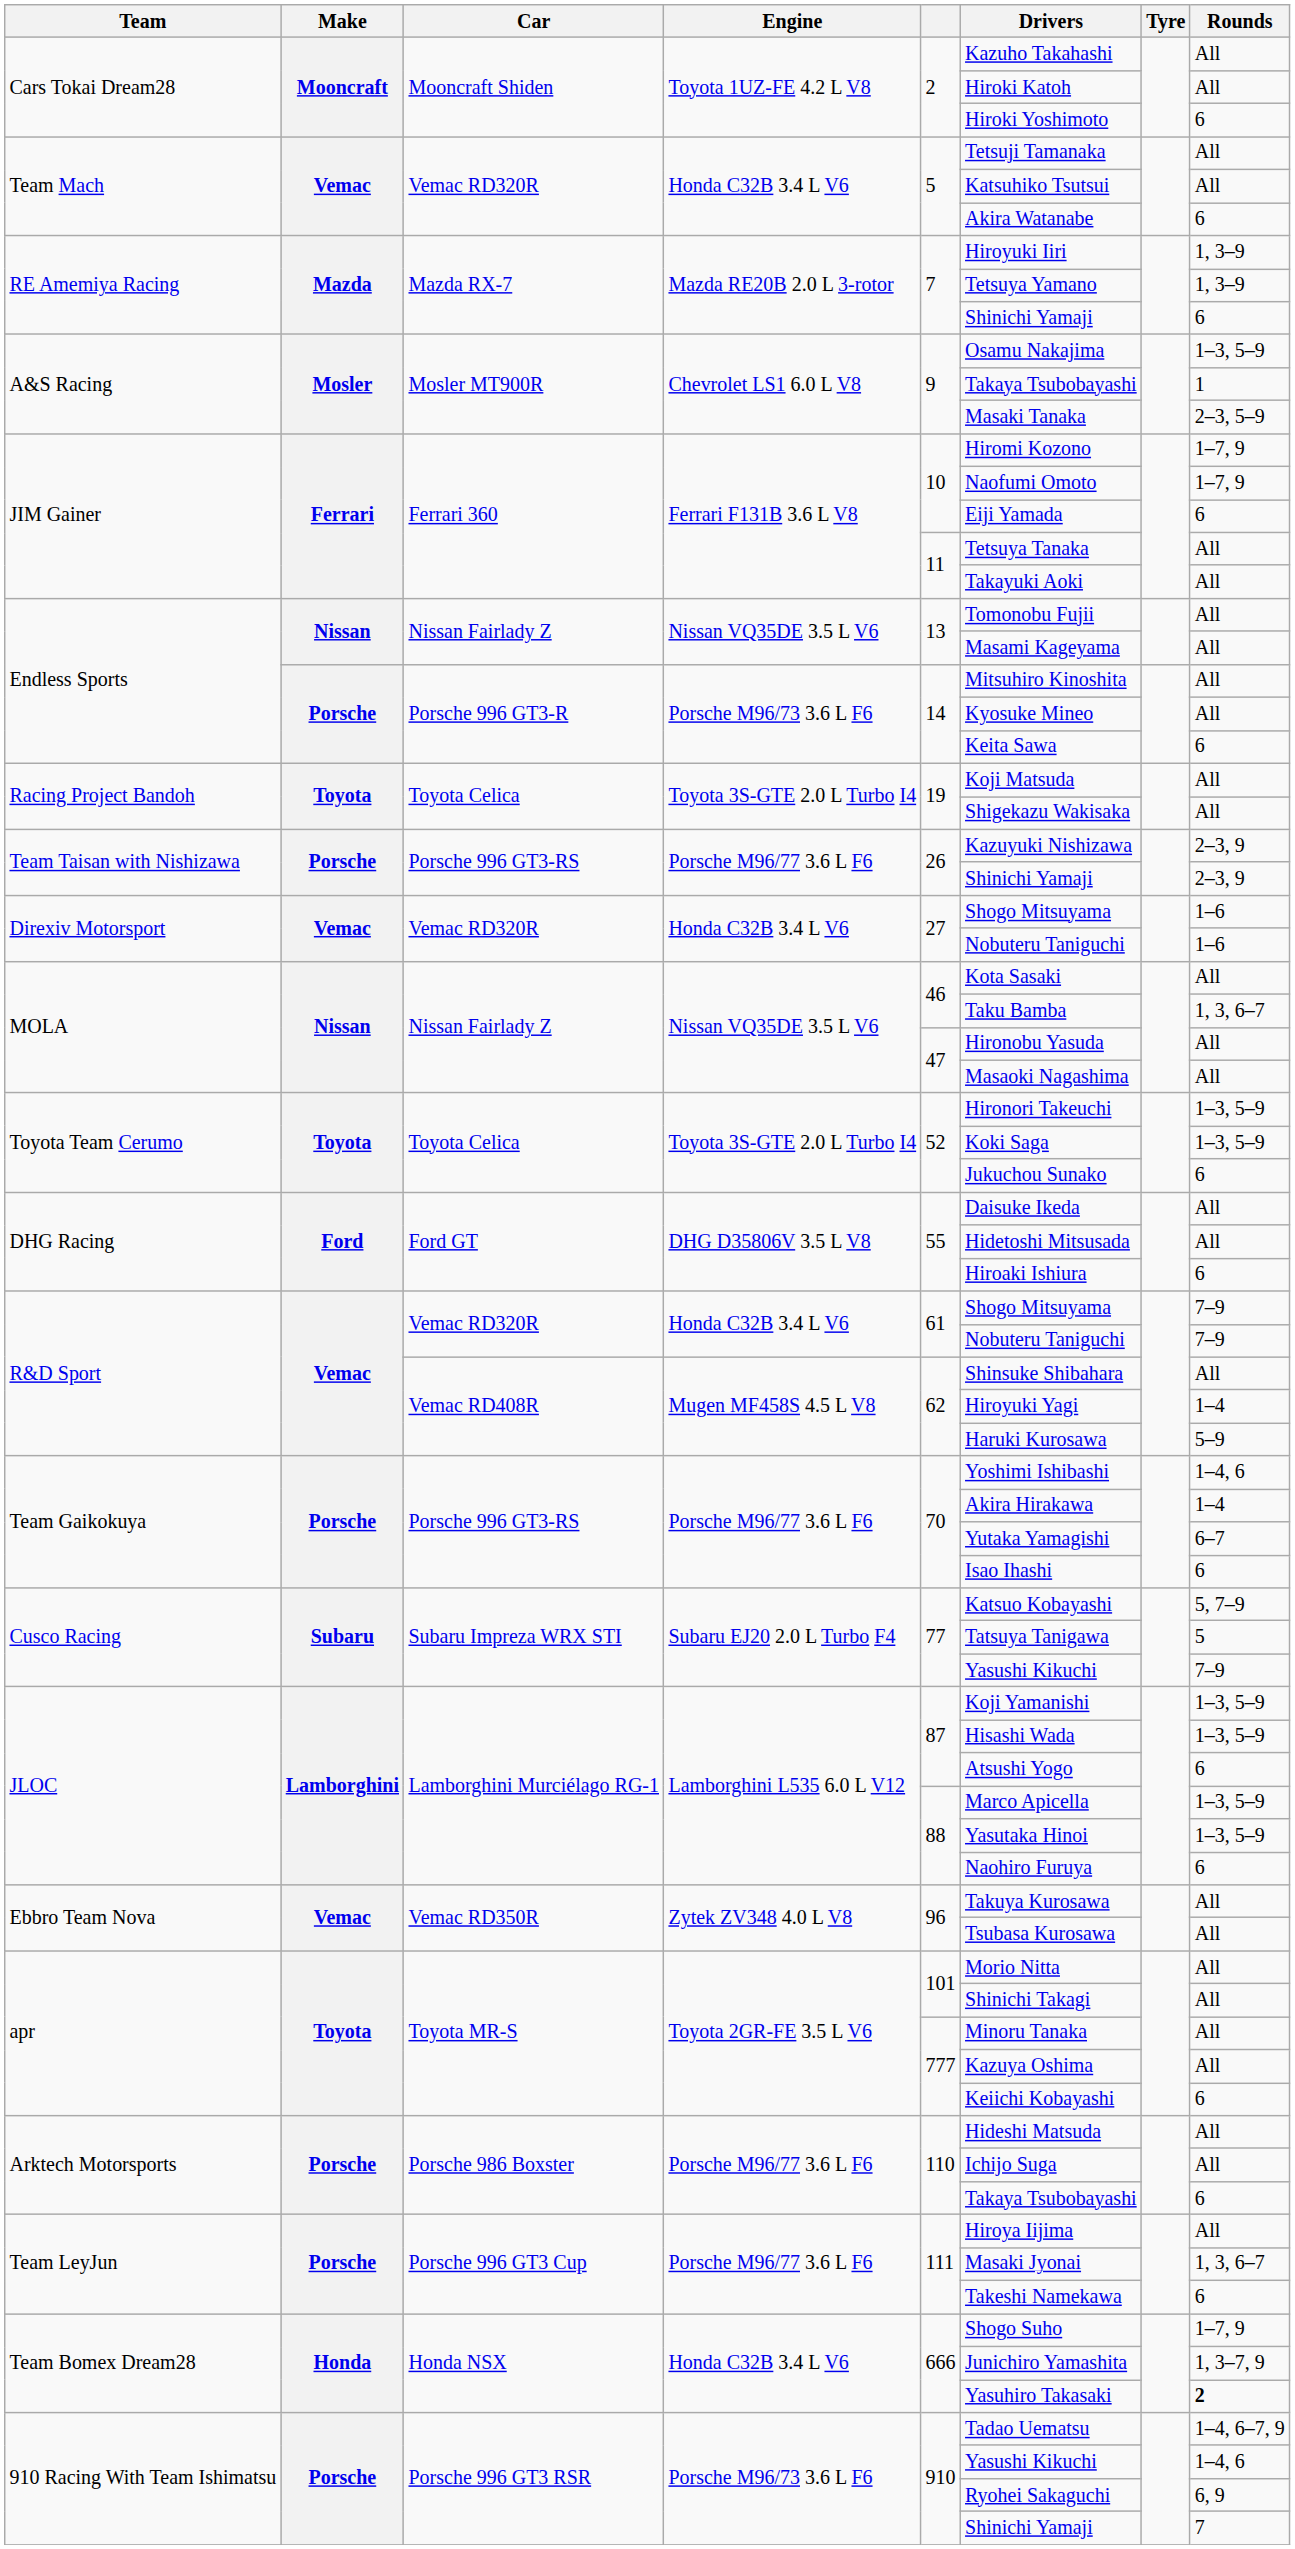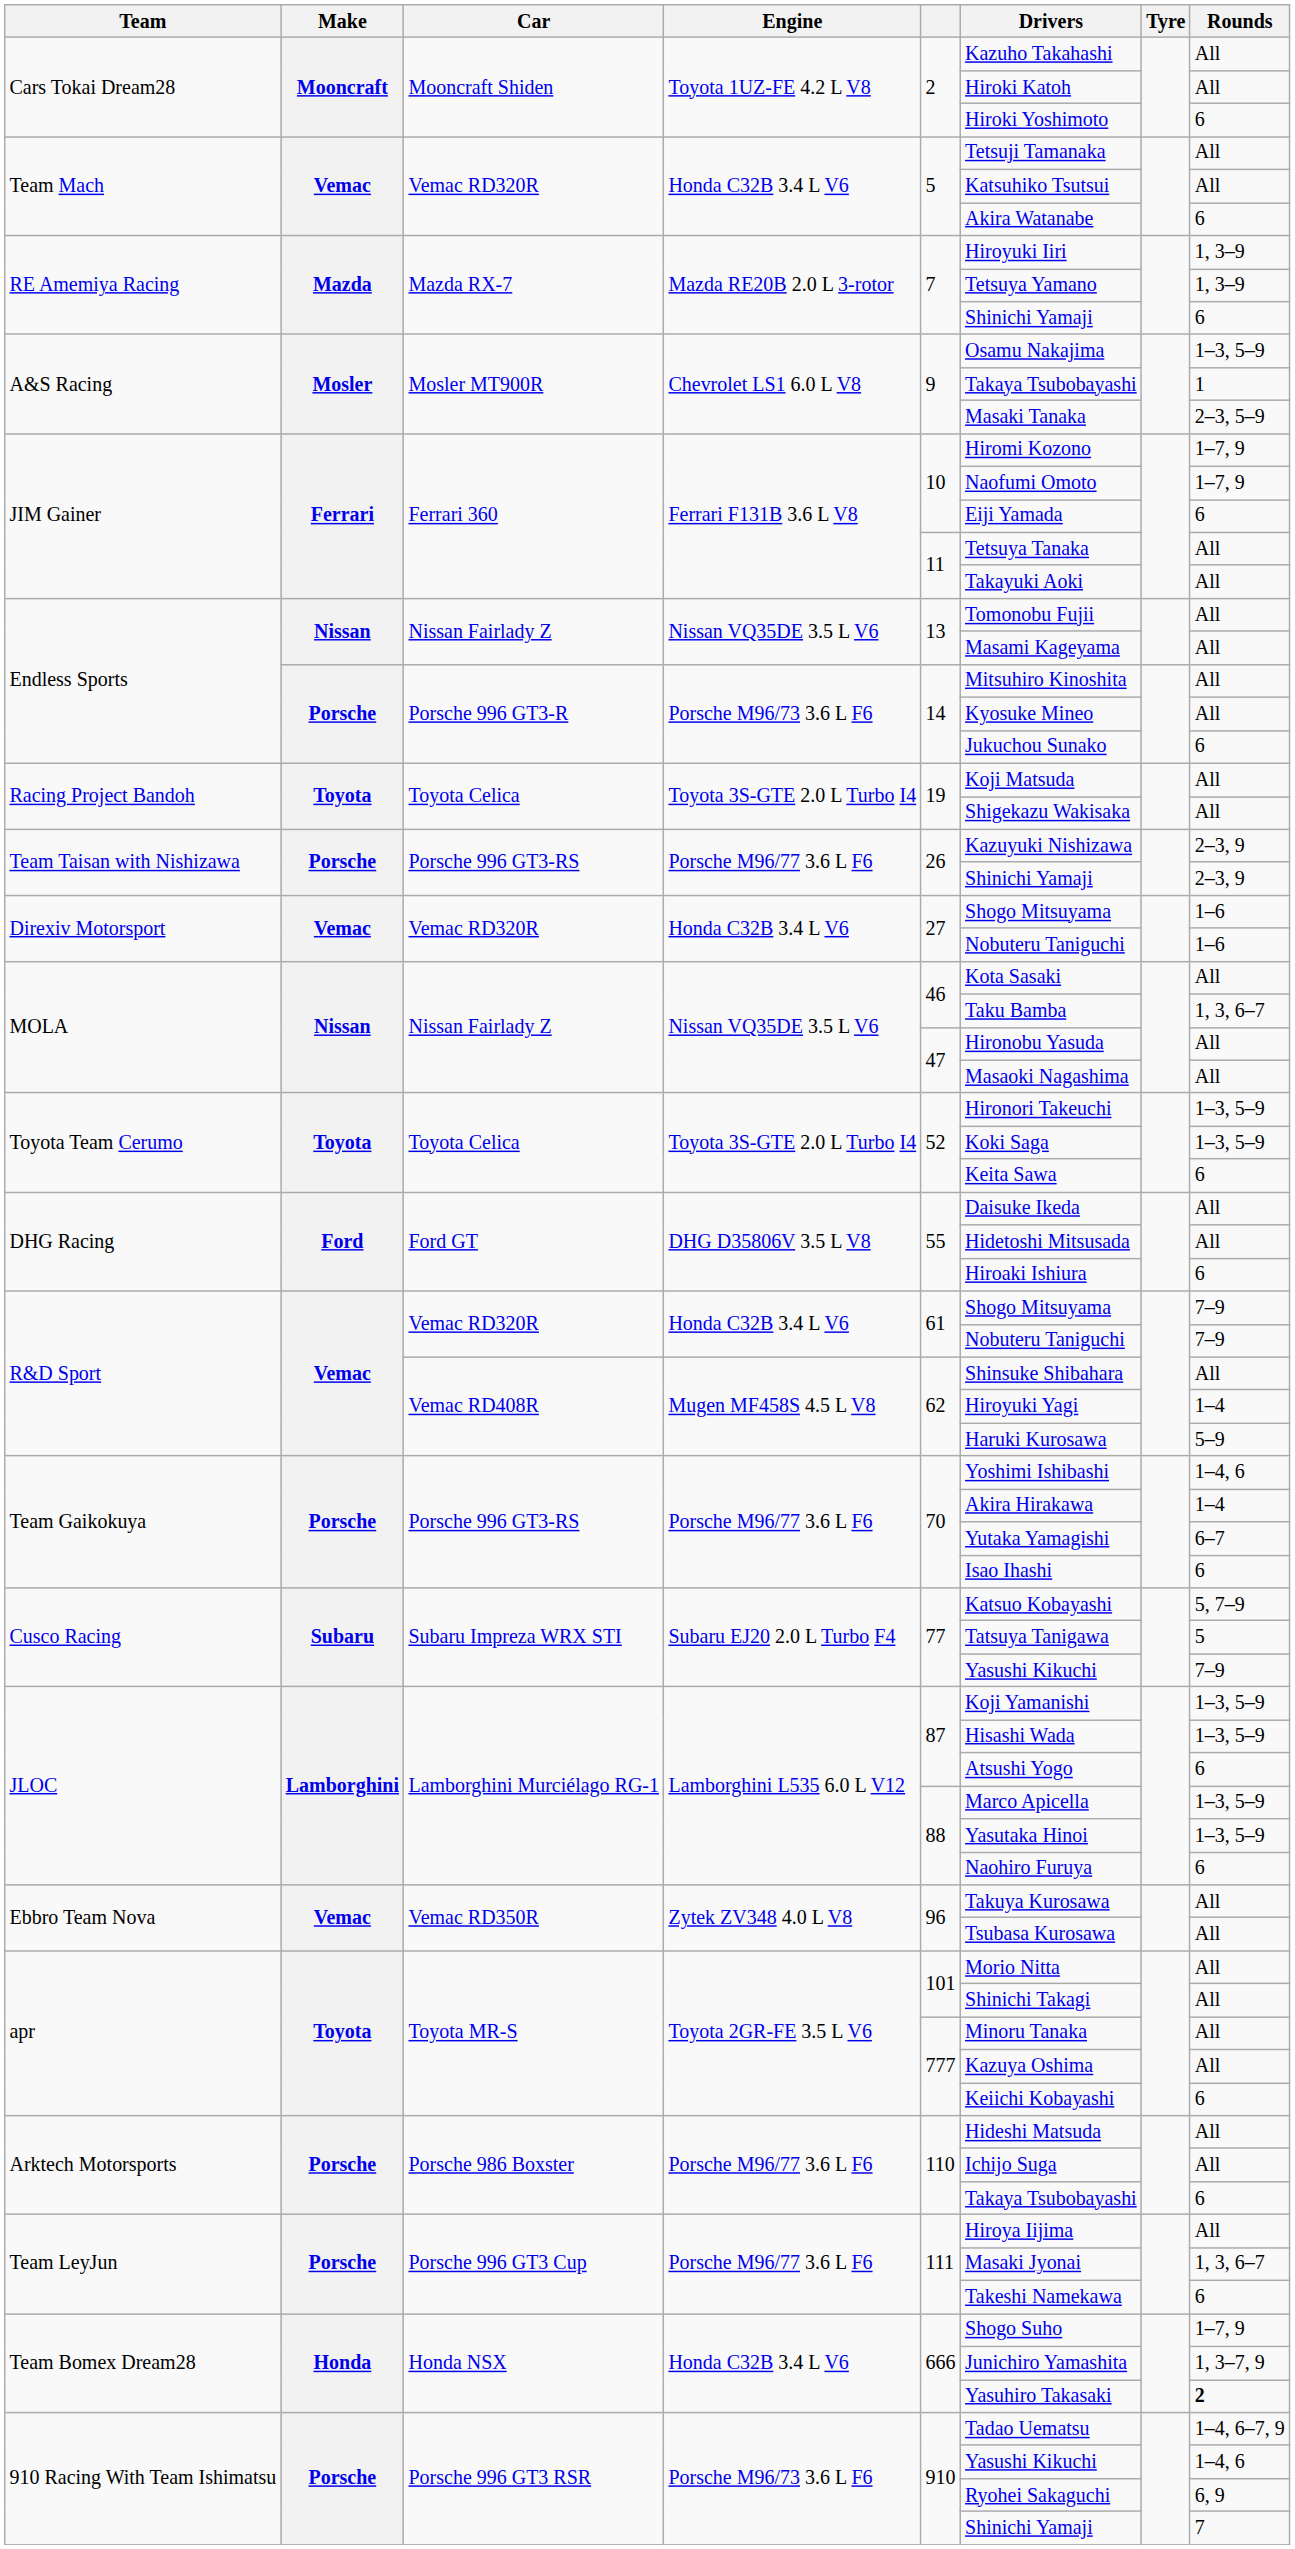(1011, 746) Keita Sawa -> (1036, 746) Jukuchou Sunako
(1036, 1174) Jukuchou Sunako -> (1011, 1174) Keita Sawa
